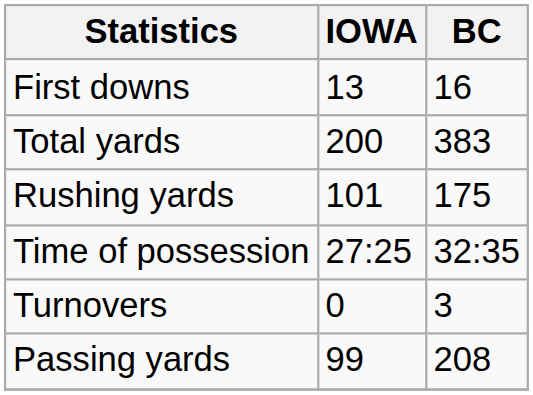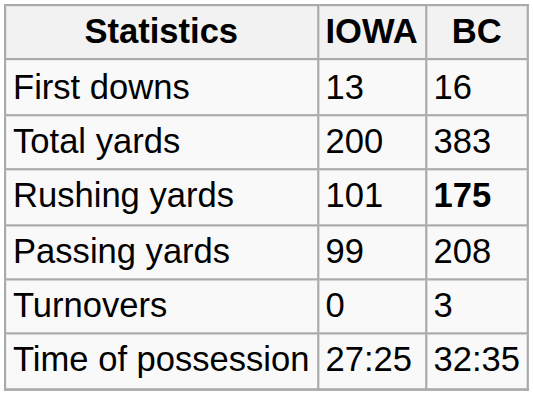(462, 196) normal -> (462, 196) bold
rows swapped: (122, 360) <-> (161, 251)
